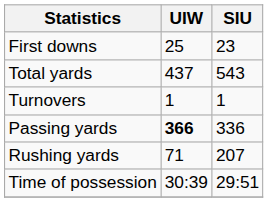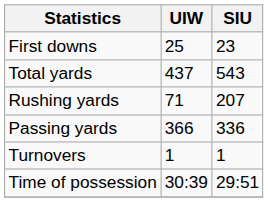rows swapped: (64, 155) <-> (47, 100)
(179, 128) bold -> (179, 128) normal
